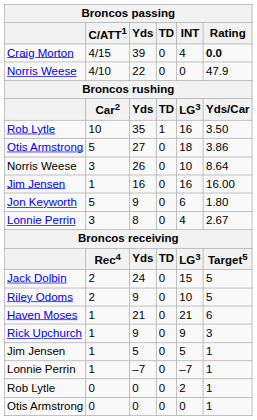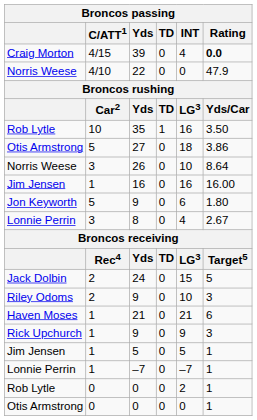(209, 297) 5 -> (209, 297) 3
